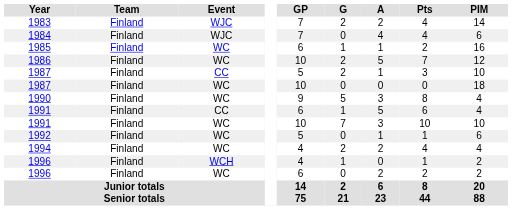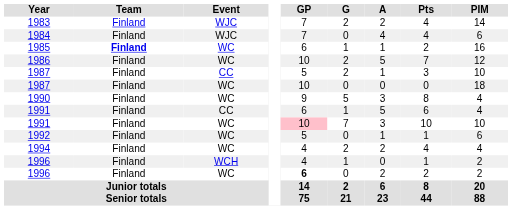(127, 48) normal -> (129, 48) bold
(301, 123) no background -> (304, 123) pink background
(301, 174) normal -> (304, 174) bold
